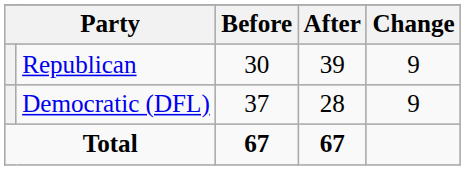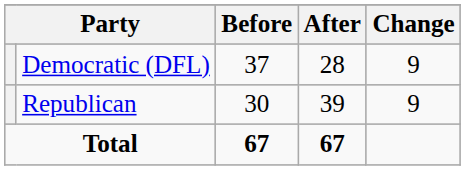rows swapped: (79, 64) <-> (116, 104)
